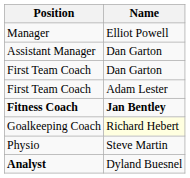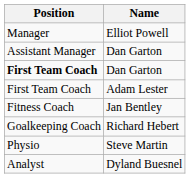(49, 70) normal -> (52, 70) bold
(42, 107) bold -> (40, 107) normal
(136, 107) bold -> (134, 107) normal
(143, 126) lightyellow background -> (143, 126) no background
(27, 164) bold -> (26, 164) normal
